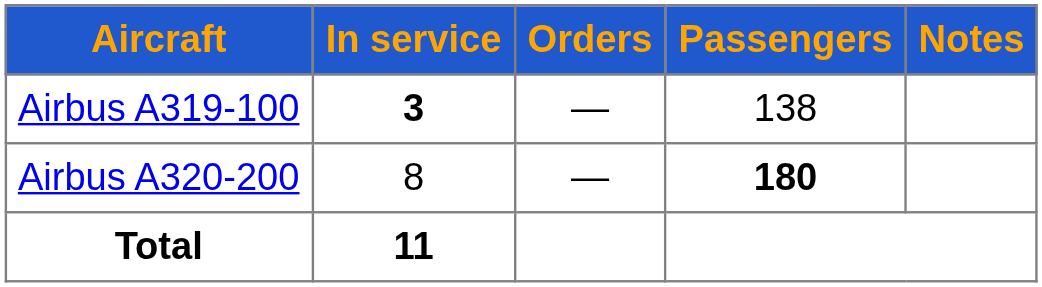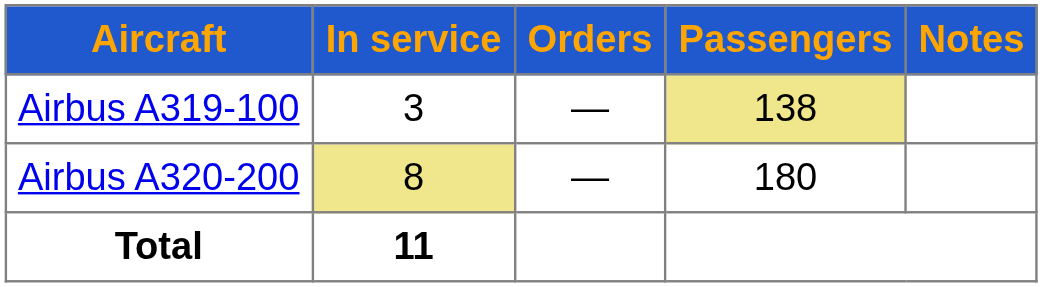(414, 108) bold -> (414, 108) normal
(786, 108) no background -> (786, 108) khaki background
(414, 177) no background -> (414, 177) khaki background
(786, 177) bold -> (786, 177) normal
